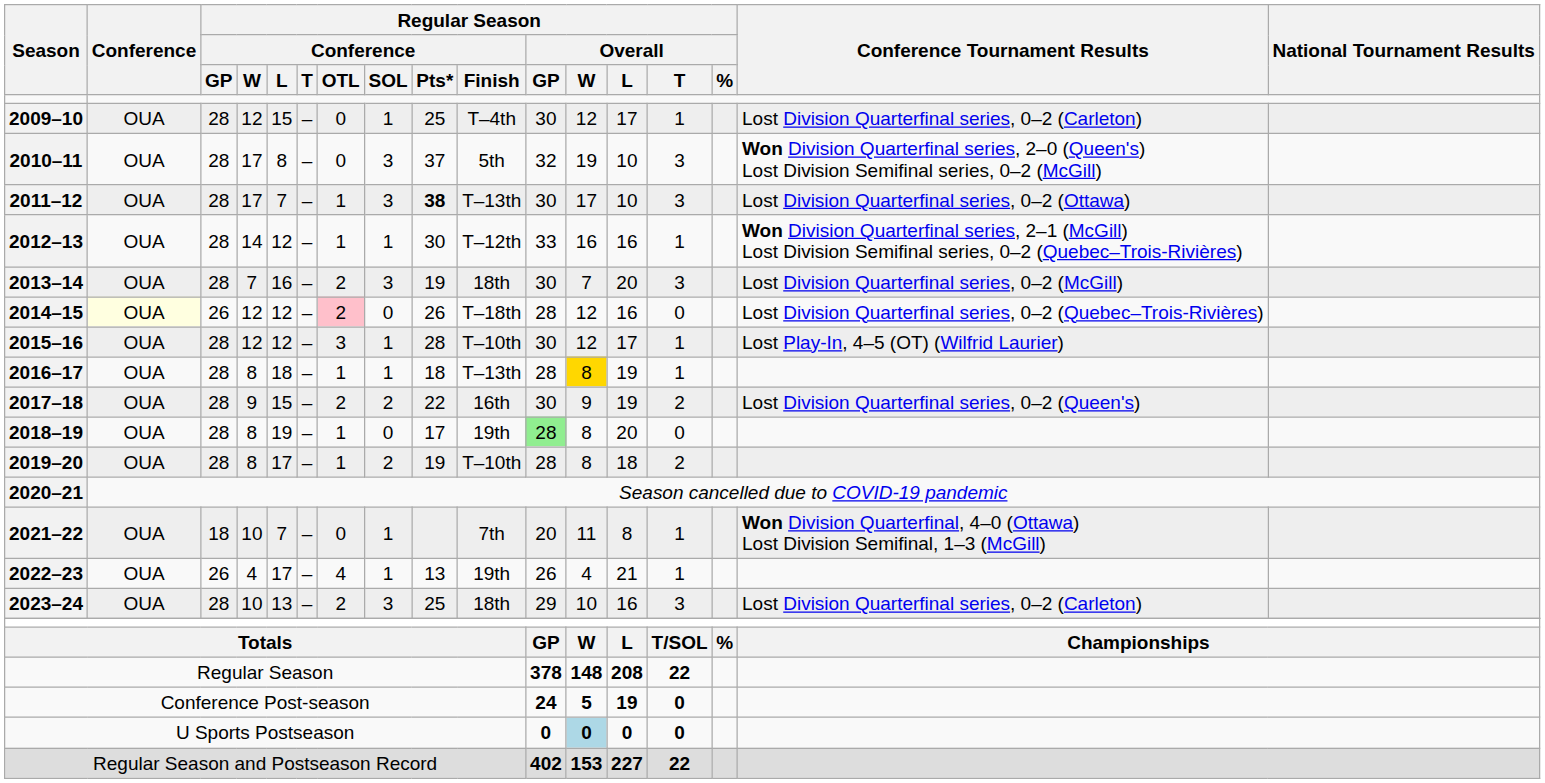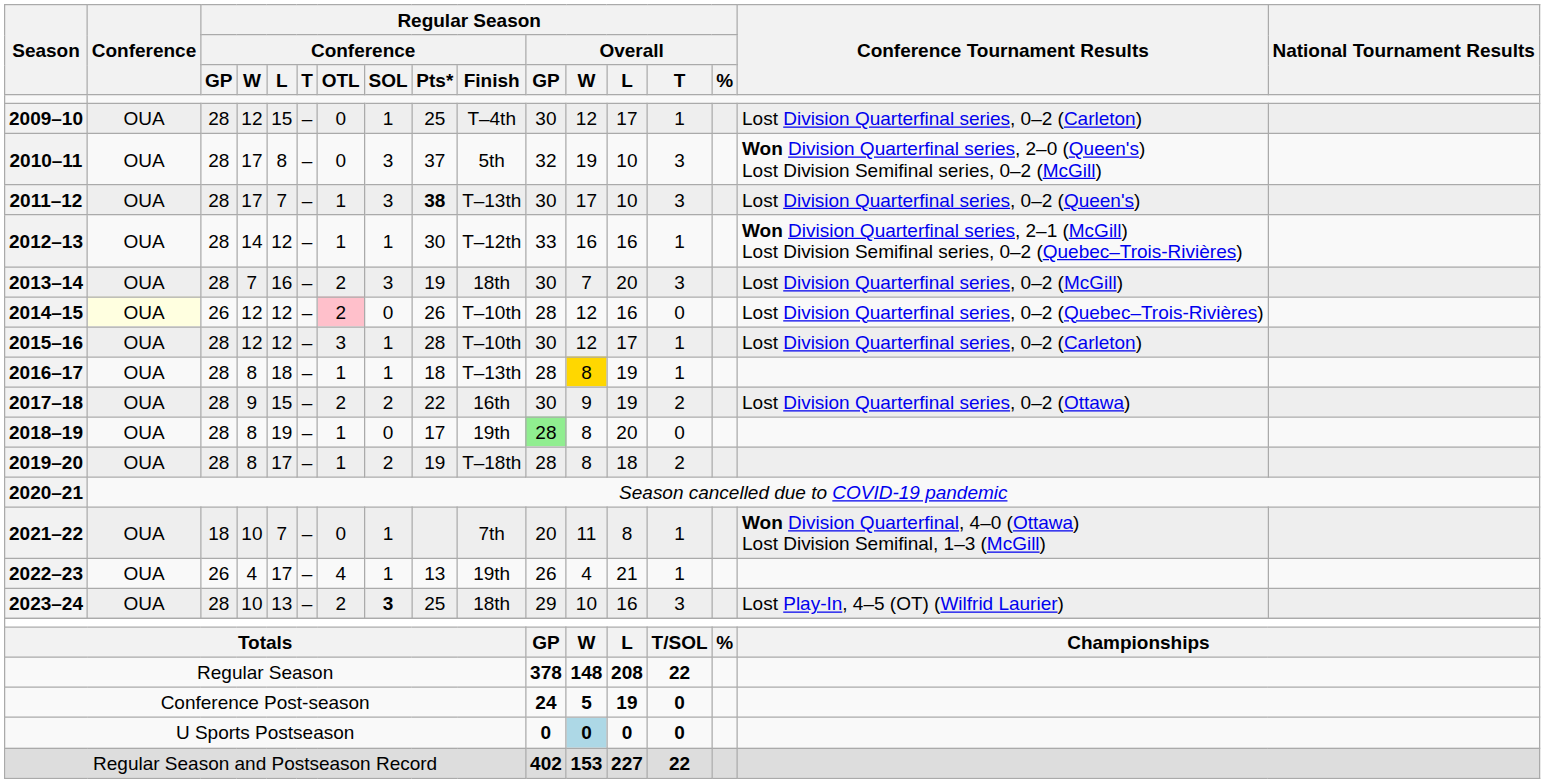(936, 200) Lost Division Quarterfinal series, 0–2 (Ottawa) -> (941, 200) Lost Division Quarterfinal series, 0–2 (Queen's)
(492, 312) T–18th -> (492, 312) T–10th
(903, 342) Lost Play-In, 4–5 (OT) (Wilfrid Laurier) -> (942, 342) Lost Division Quarterfinal series, 0–2 (Carleton)
(941, 402) Lost Division Quarterfinal series, 0–2 (Queen's) -> (936, 402) Lost Division Quarterfinal series, 0–2 (Ottawa)
(492, 462) T–10th -> (492, 462) T–18th
(388, 604) normal -> (388, 604) bold
(942, 604) Lost Division Quarterfinal series, 0–2 (Carleton) -> (903, 604) Lost Play-In, 4–5 (OT) (Wilfrid Laurier)
